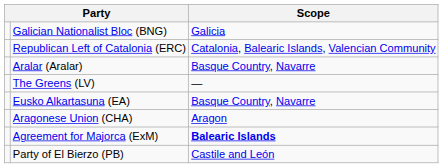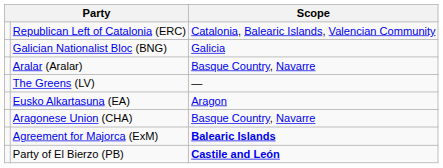rows swapped: (99, 48) <-> (90, 31)
(253, 101) Basque Country, Navarre -> (209, 101) Aragon
(209, 119) Aragon -> (253, 119) Basque Country, Navarre
(233, 154) normal -> (236, 154) bold
